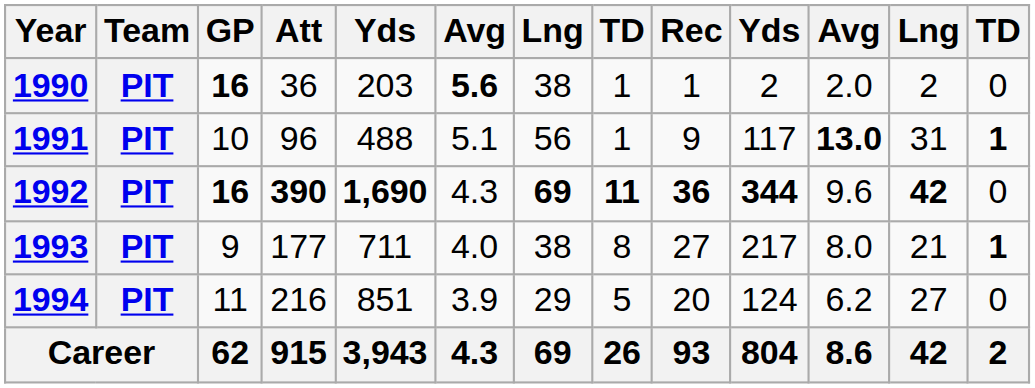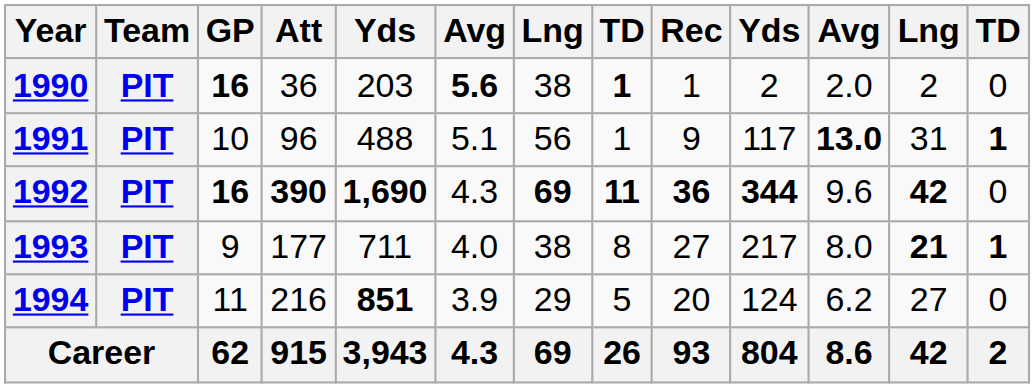(622, 85) normal -> (622, 85) bold
(929, 246) normal -> (929, 246) bold
(385, 300) normal -> (385, 300) bold
